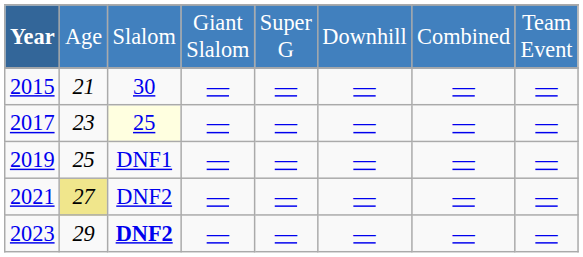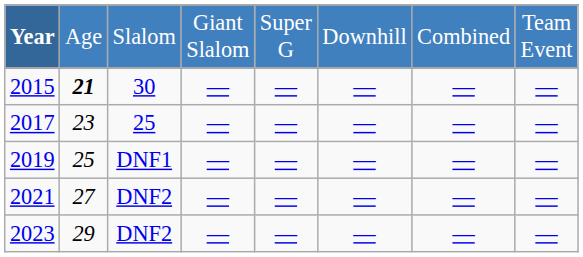(84, 86) normal -> (84, 86) bold
(144, 123) lightyellow background -> (144, 123) no background
(84, 196) khaki background -> (84, 196) no background
(144, 233) bold -> (144, 233) normal
